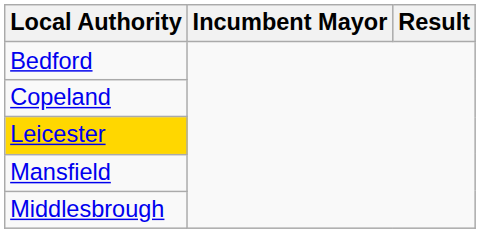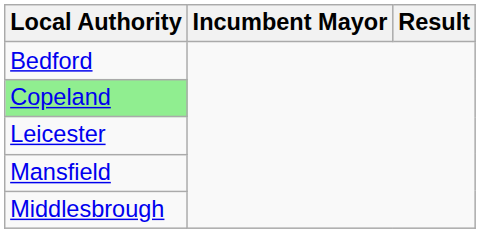(61, 97) no background -> (61, 97) lightgreen background
(58, 135) gold background -> (58, 135) no background
